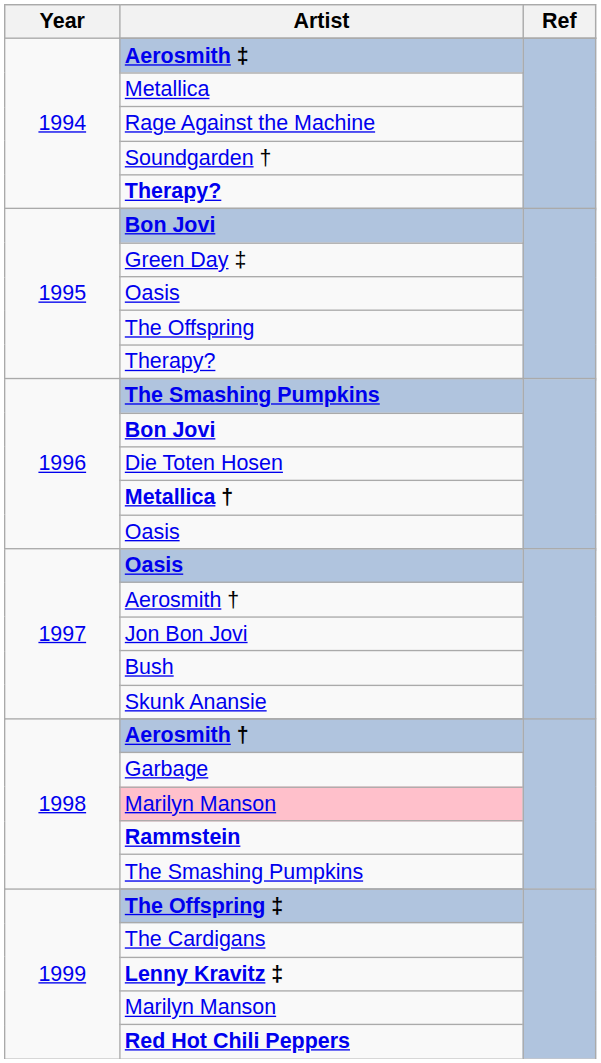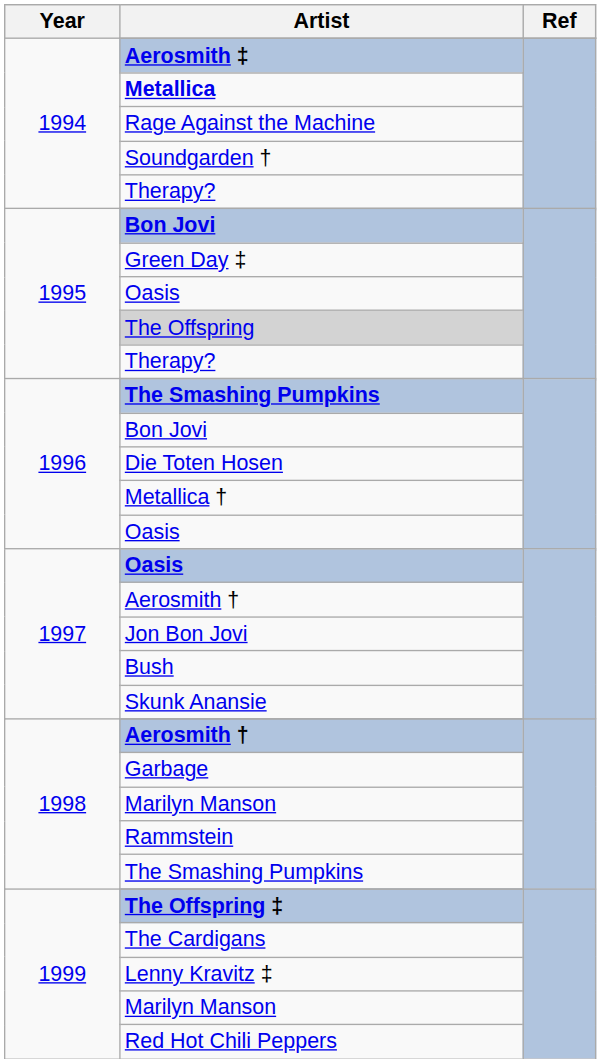(167, 89) normal -> (170, 89) bold
(173, 191) bold -> (170, 191) normal
(190, 327) no background -> (190, 327) lightgrey background
(170, 429) bold -> (166, 429) normal
(179, 497) bold -> (176, 497) normal
(200, 803) pink background -> (200, 803) no background
(183, 837) bold -> (179, 837) normal
(204, 973) bold -> (199, 973) normal
(237, 1041) bold -> (231, 1041) normal
